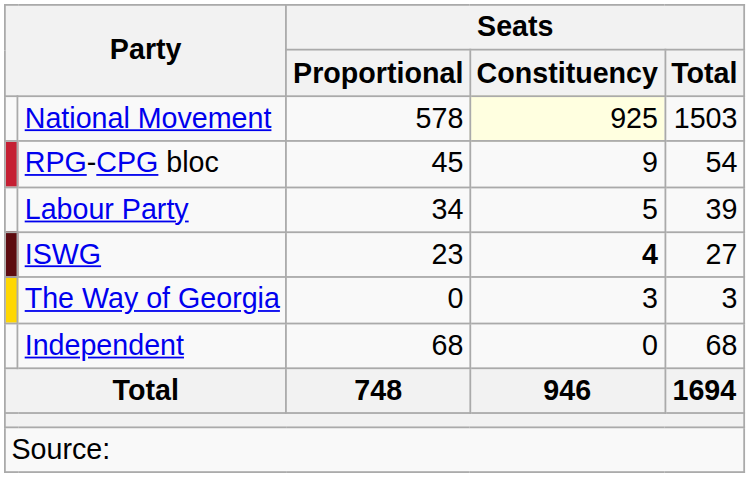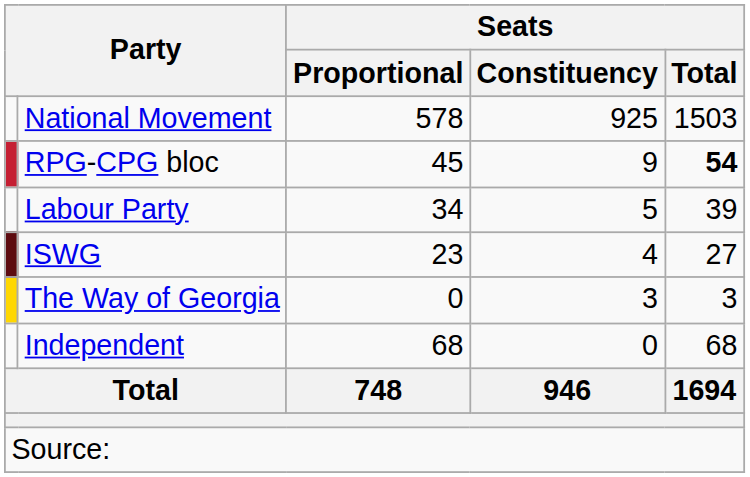(634, 118) lightyellow background -> (634, 118) no background
(722, 163) normal -> (722, 163) bold
(650, 254) bold -> (650, 254) normal
